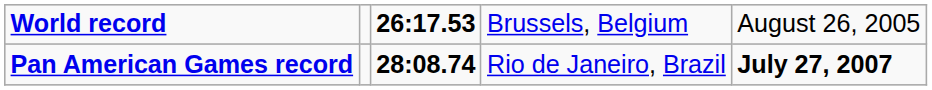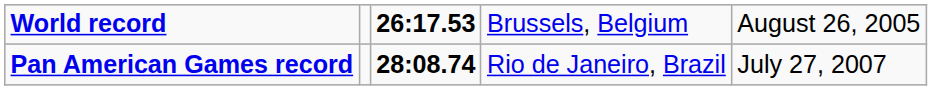(815, 64) bold -> (812, 64) normal
